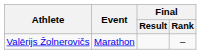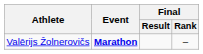(114, 42) normal -> (116, 42) bold
